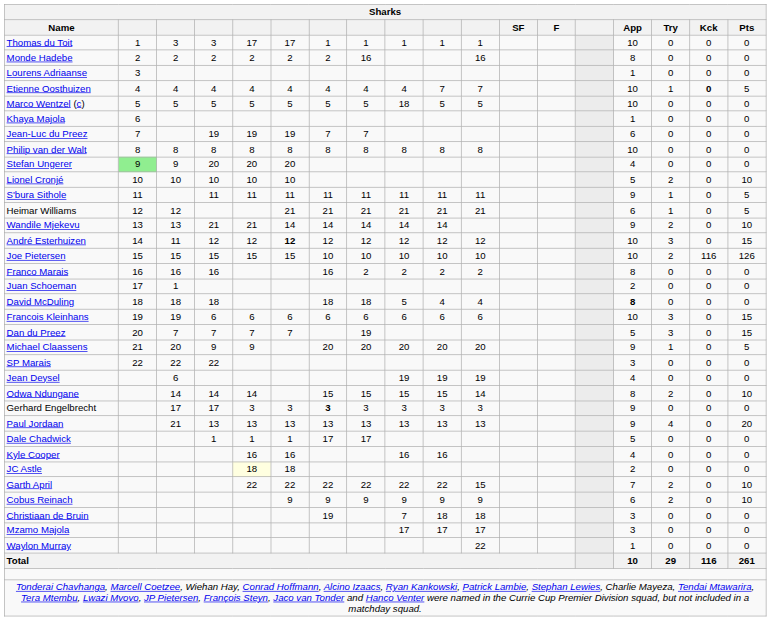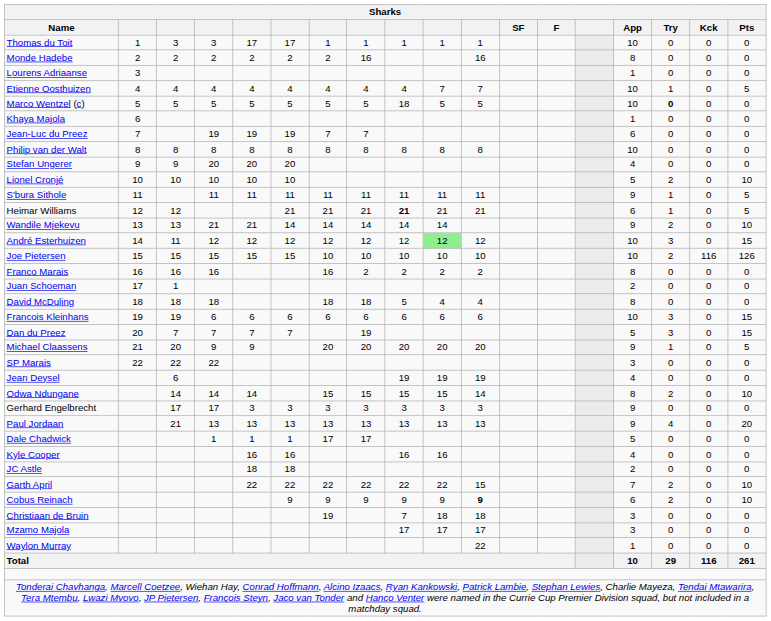(709, 89) bold -> (709, 89) normal
(671, 104) normal -> (671, 104) bold
(138, 165) lightgreen background -> (138, 165) no background
(404, 210) normal -> (404, 210) bold
(290, 241) bold -> (290, 241) normal
(442, 241) no background -> (442, 241) lightgreen background
(633, 302) bold -> (633, 302) normal
(328, 409) bold -> (328, 409) normal
(252, 470) lightyellow background -> (252, 470) no background
(480, 500) normal -> (480, 500) bold
